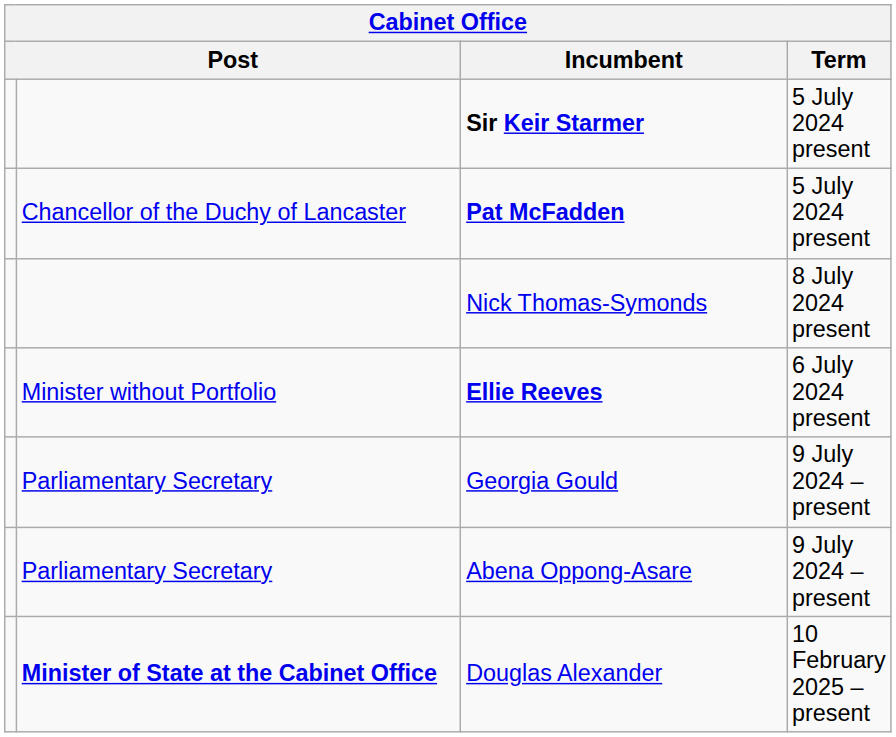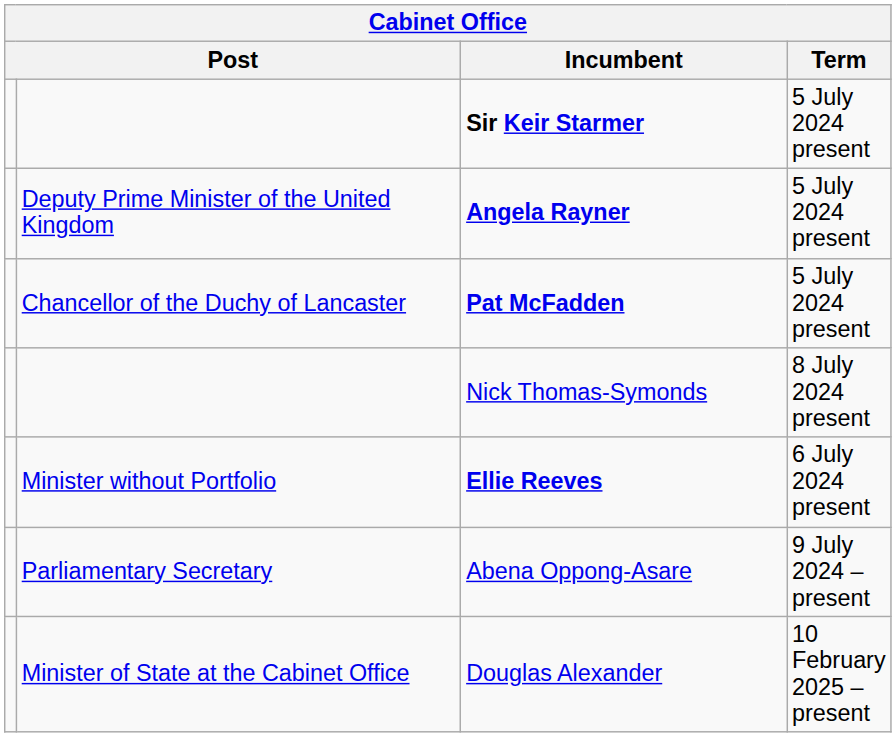+ row: (548, 213)
- row: (542, 481)
(229, 674) bold -> (216, 674) normal
